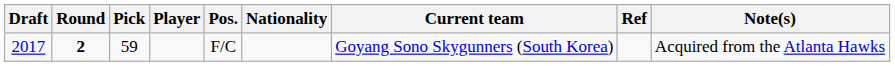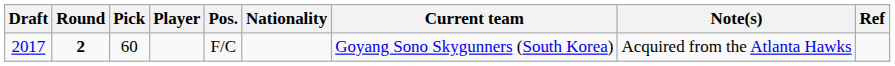columns swapped: (770, 18) <-> (634, 18)
(129, 46) 59 -> (129, 46) 60
